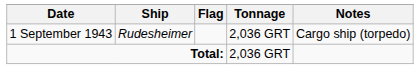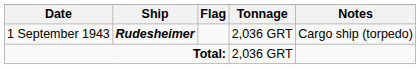(155, 34) normal -> (155, 34) bold
